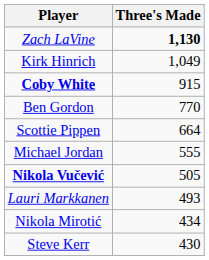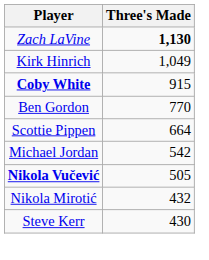(190, 152) 555 -> (180, 152) 542
- row: (58, 198)
(190, 221) 434 -> (180, 198) 432
